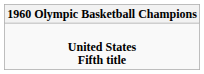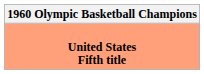(102, 53) no background -> (102, 53) lightsalmon background
